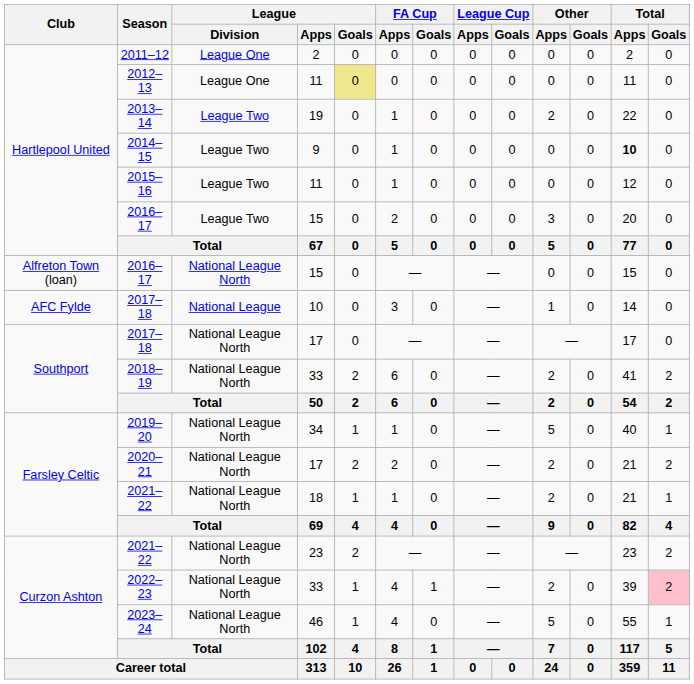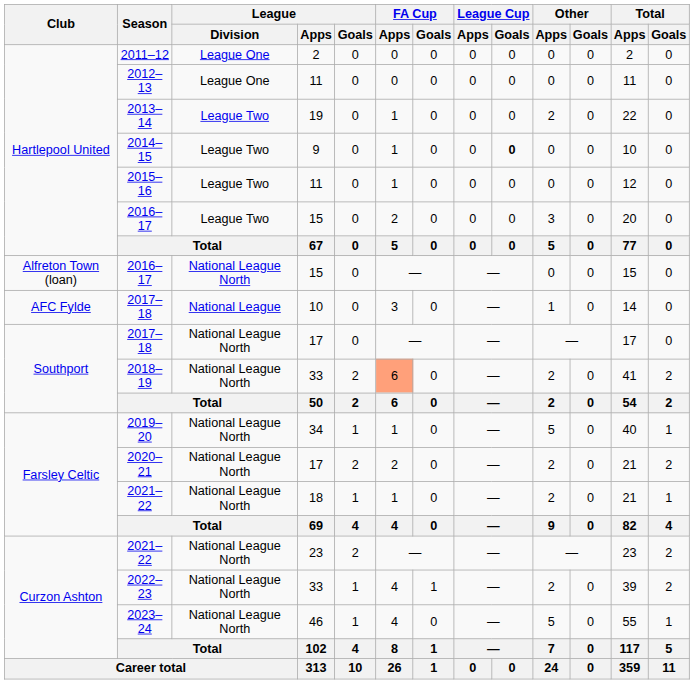(355, 81) khaki background -> (355, 81) no background
(512, 150) normal -> (512, 150) bold
(630, 150) bold -> (630, 150) normal
(394, 375) no background -> (394, 375) lightsalmon background
(669, 587) pink background -> (669, 587) no background
